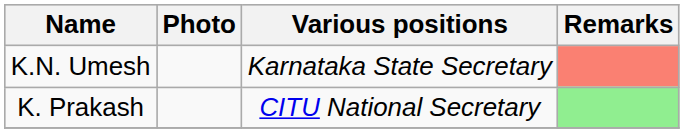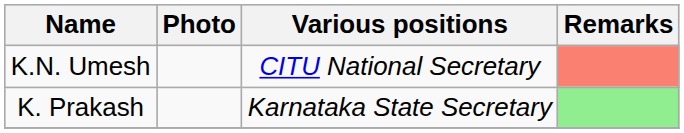(400, 66) Karnataka State Secretary -> (400, 66) CITU National Secretary
(400, 107) CITU National Secretary -> (400, 107) Karnataka State Secretary
